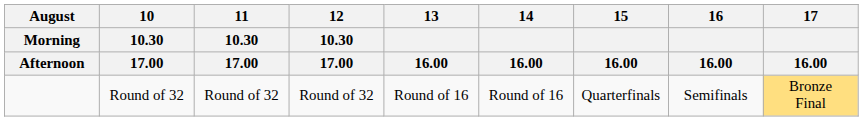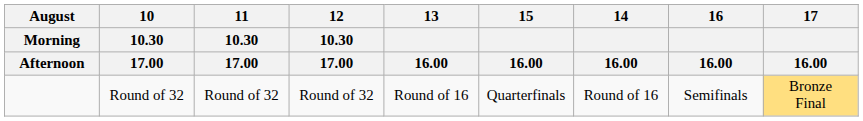columns swapped: (526, 63) <-> (621, 63)
